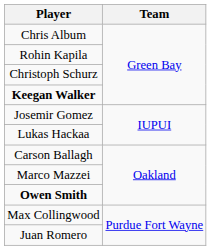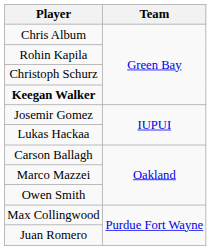(53, 194) bold -> (53, 194) normal
